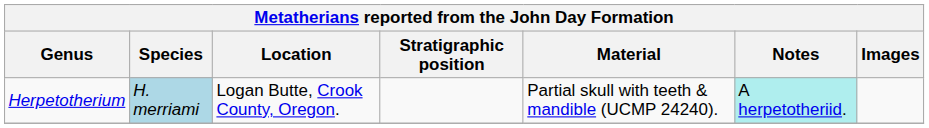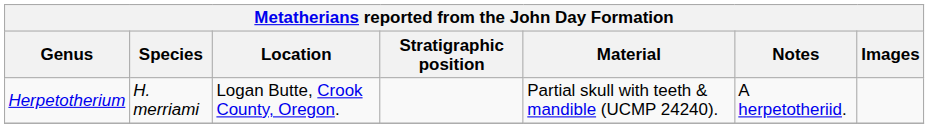(166, 100) lightblue background -> (166, 100) no background
(793, 100) paleturquoise background -> (793, 100) no background
